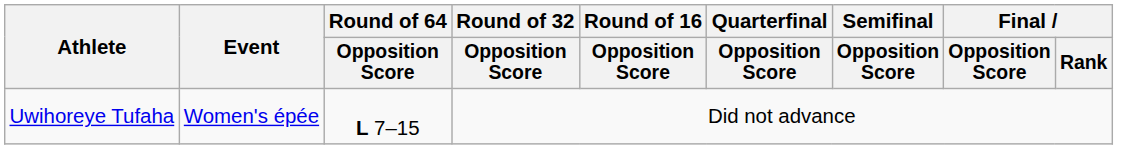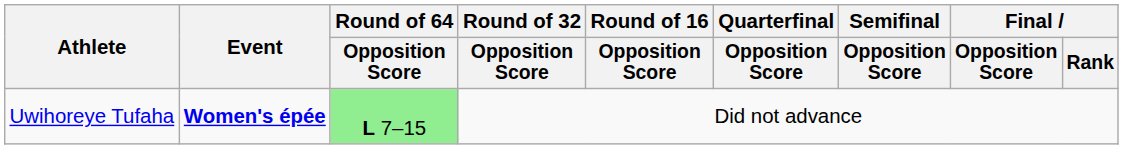(251, 117) normal -> (255, 117) bold
(388, 128) no background -> (394, 128) lightgreen background
